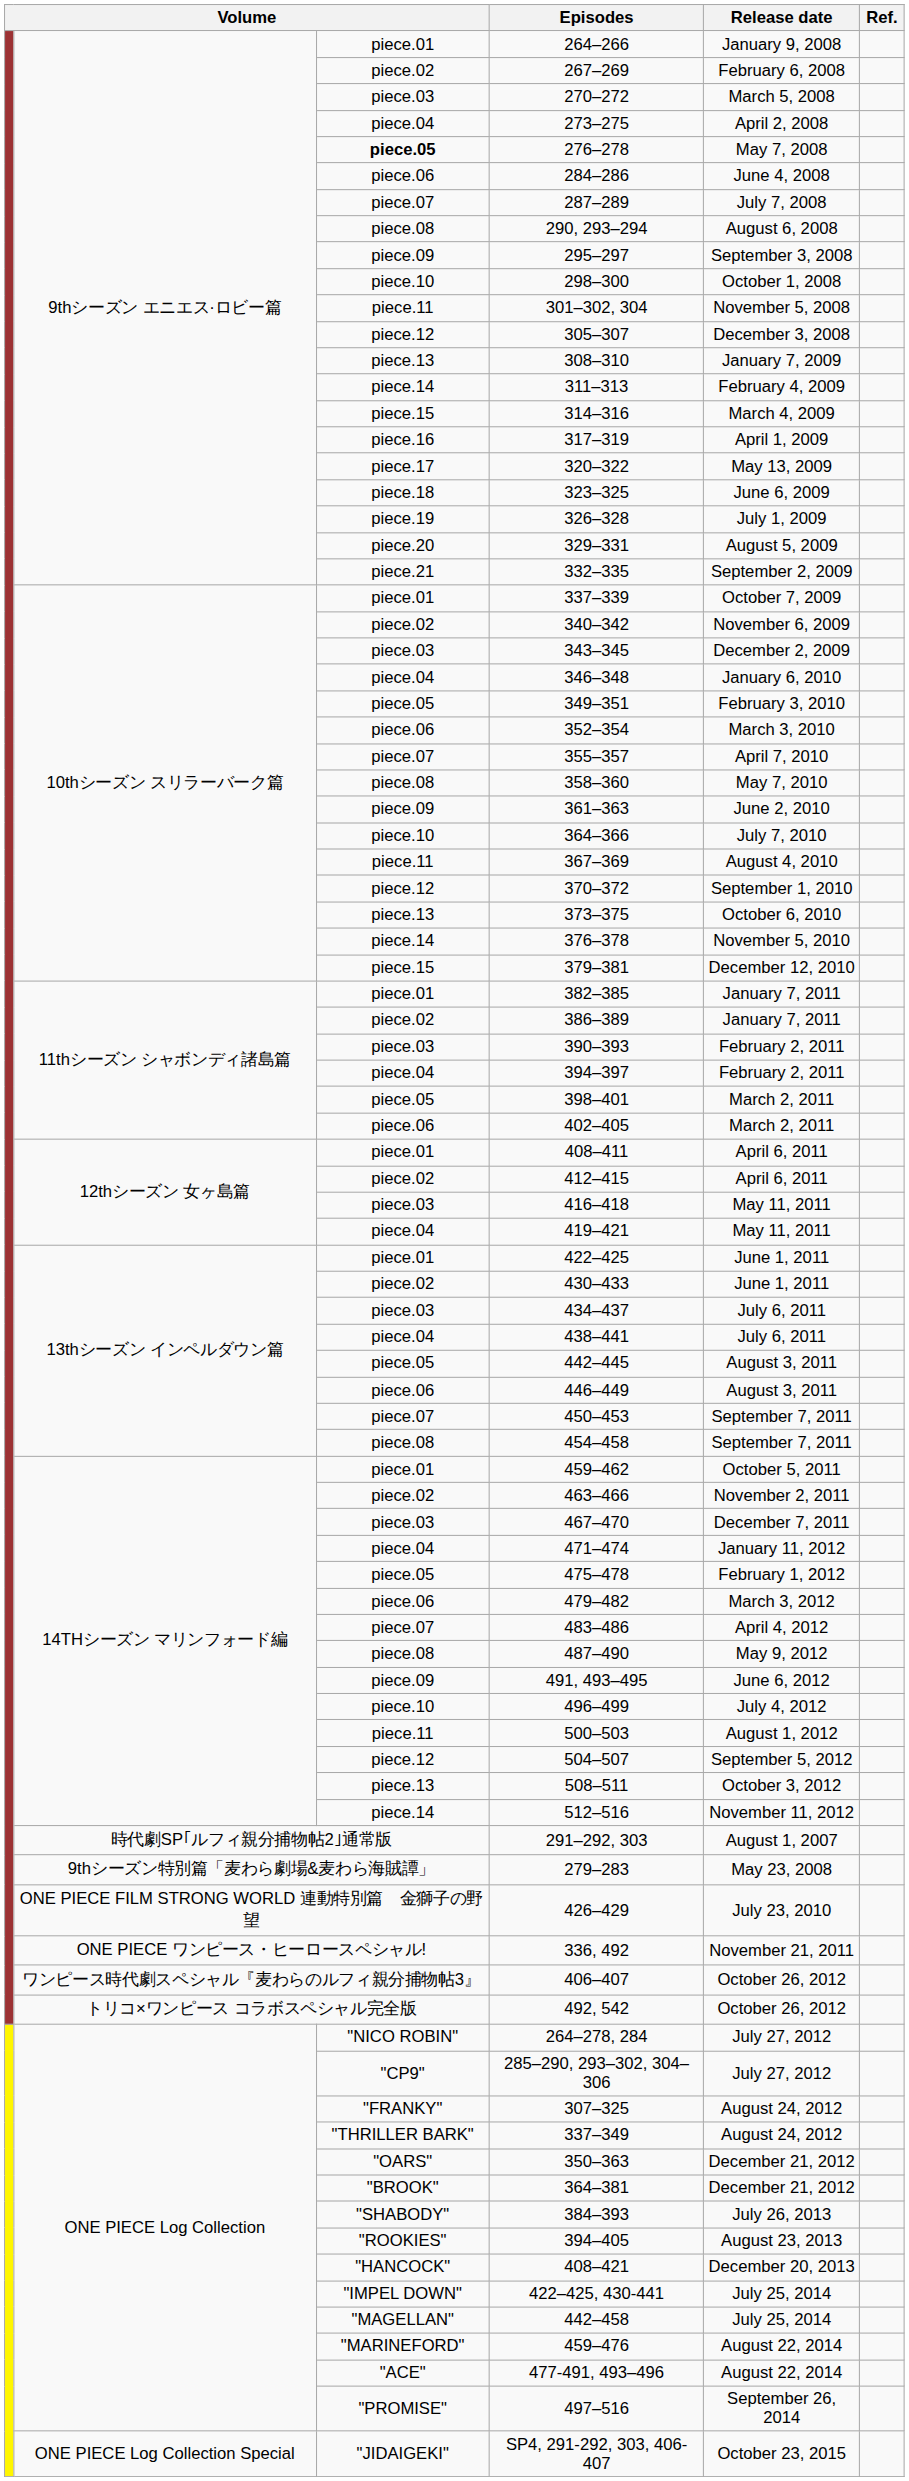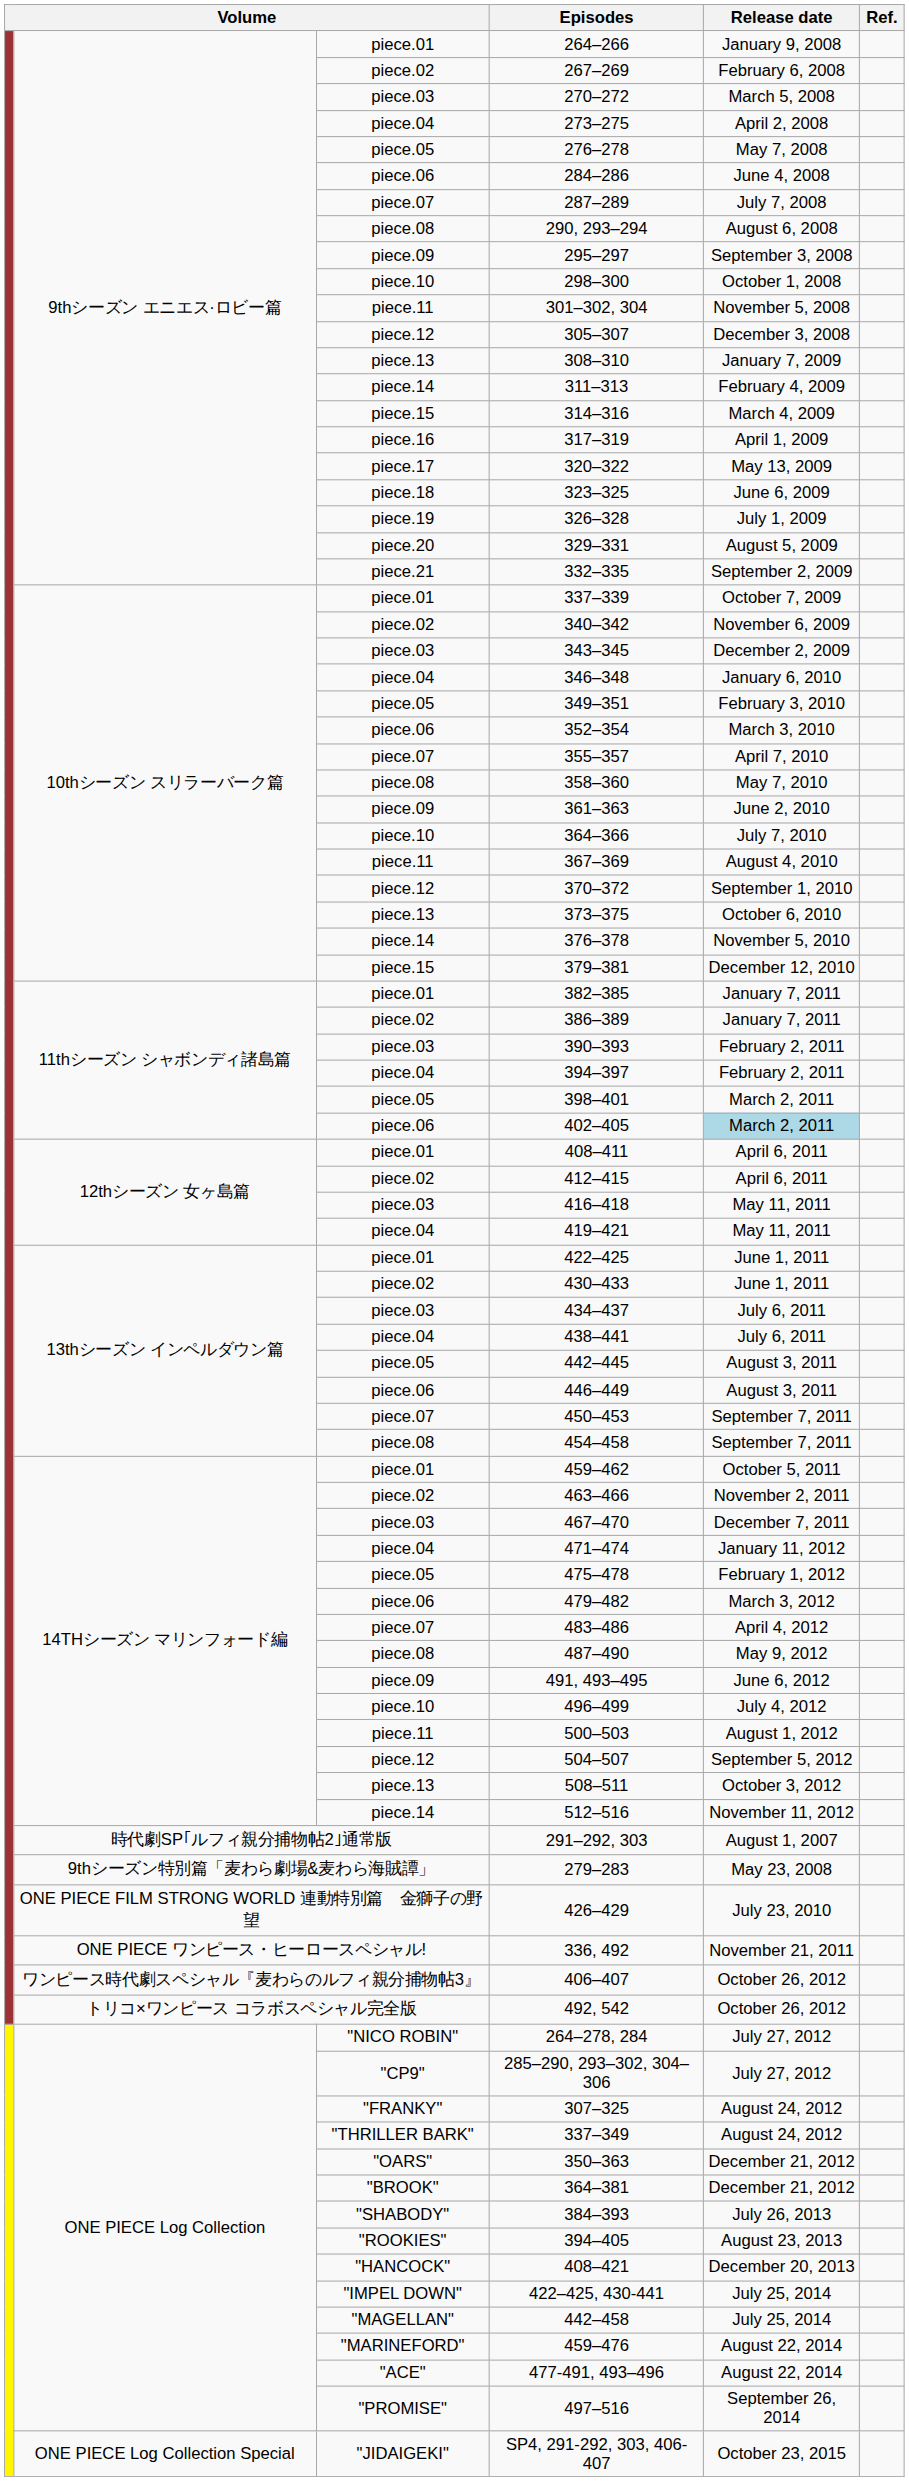(403, 149) bold -> (403, 149) normal
(782, 1126) no background -> (782, 1126) lightblue background
